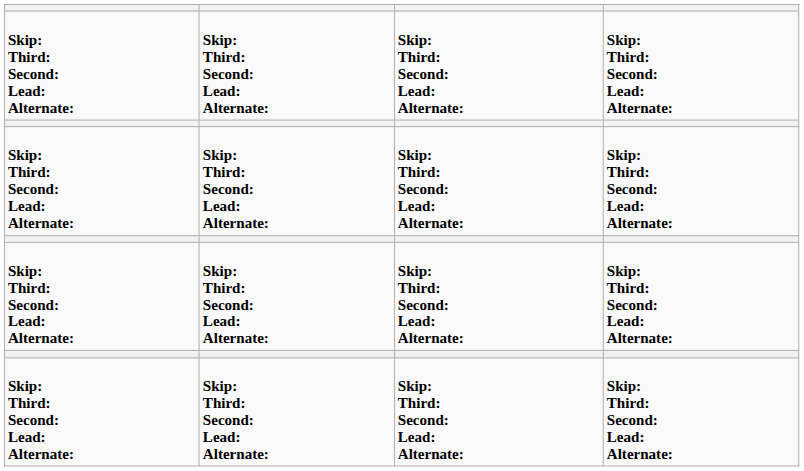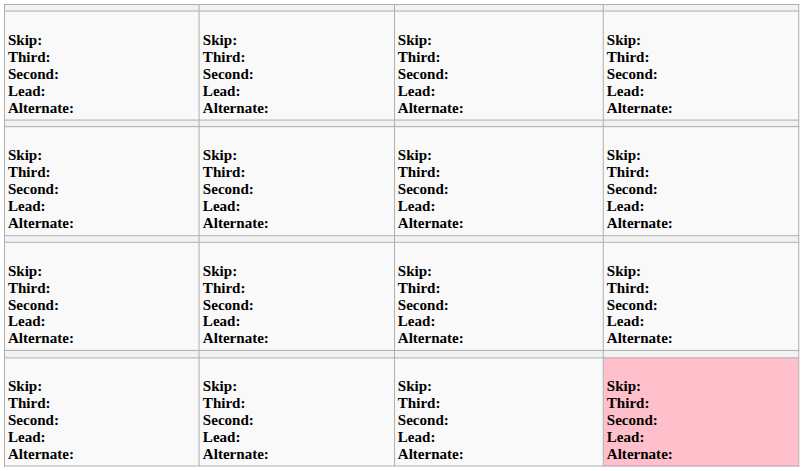(640, 420) no background -> (640, 420) pink background
